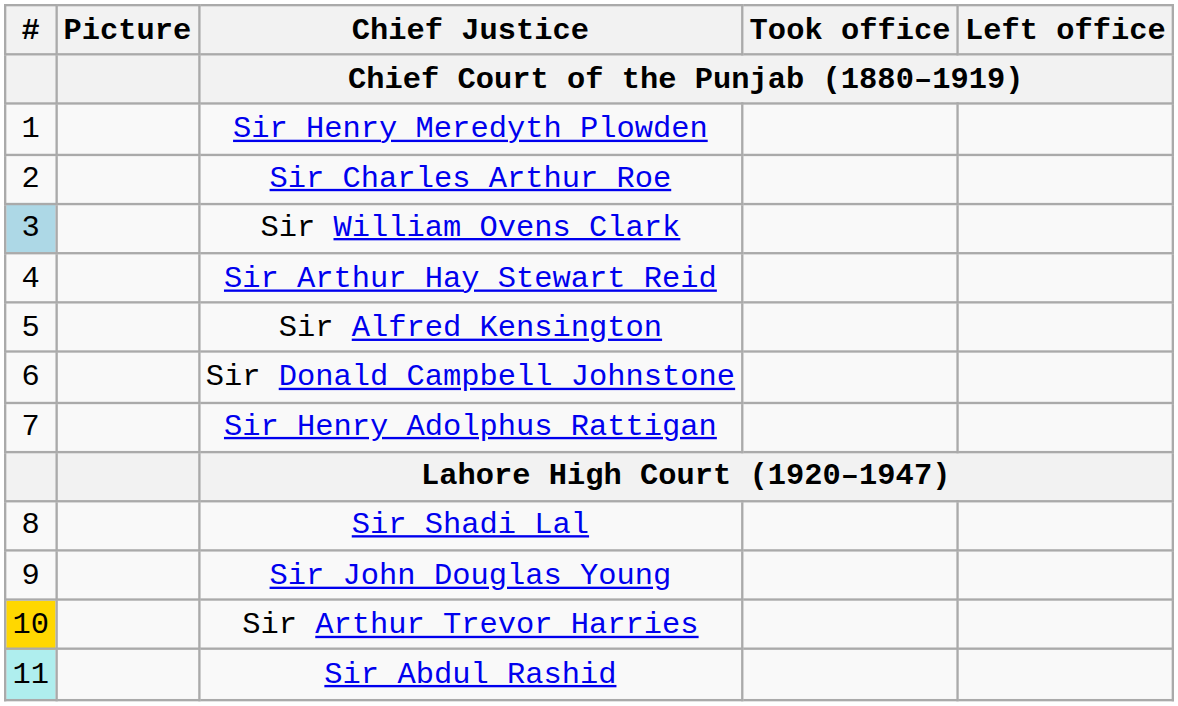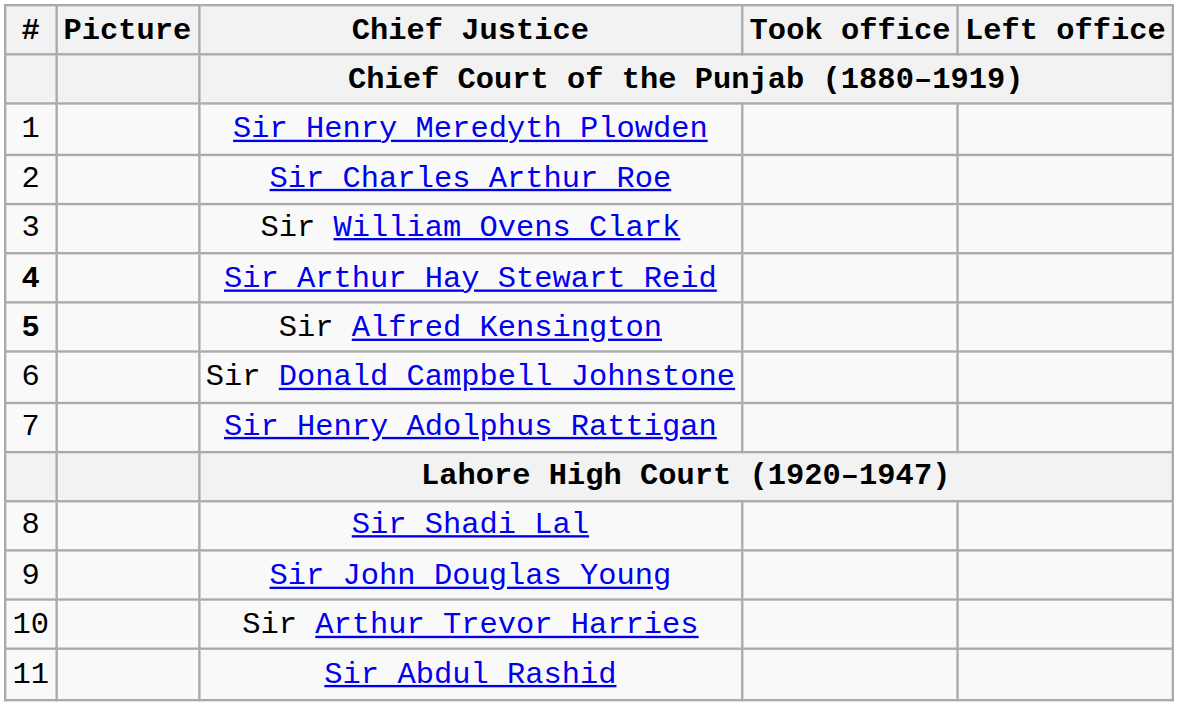(31, 228) lightblue background -> (31, 228) no background
(31, 278) normal -> (31, 278) bold
(31, 327) normal -> (31, 327) bold
(31, 625) gold background -> (31, 625) no background
(31, 674) paleturquoise background -> (31, 674) no background
